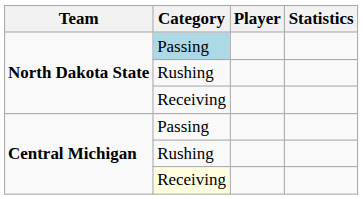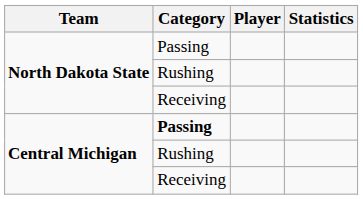(183, 45) lightblue background -> (183, 45) no background
(183, 126) normal -> (184, 126) bold
(192, 180) lightyellow background -> (192, 180) no background
